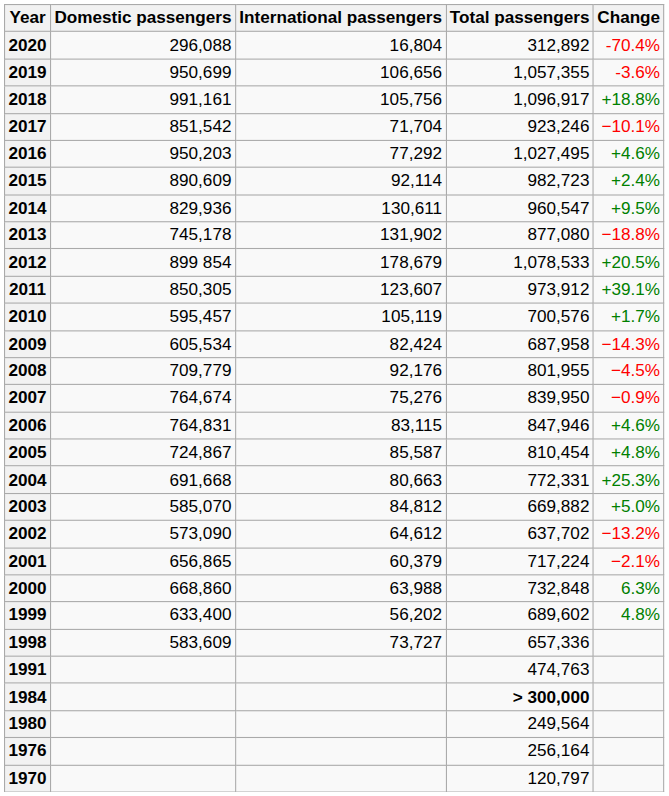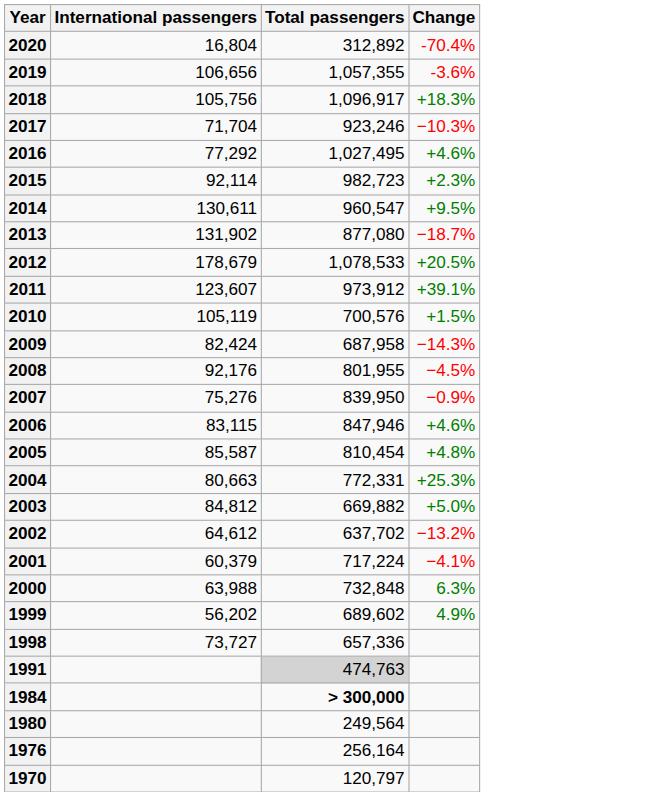- column: (143, 18)
(631, 99) +18.8% -> (446, 99) +18.3%
(631, 126) −10.1% -> (446, 126) −10.3%
(636, 180) +2.4% -> (451, 180) +2.3%
(631, 235) −18.8% -> (446, 235) −18.7%
(636, 316) +1.7% -> (451, 316) +1.5%
(636, 561) −2.1% -> (451, 561) −4.1%
(641, 615) 4.8% -> (456, 615) 4.9%
(558, 669) no background -> (374, 669) lightgrey background
